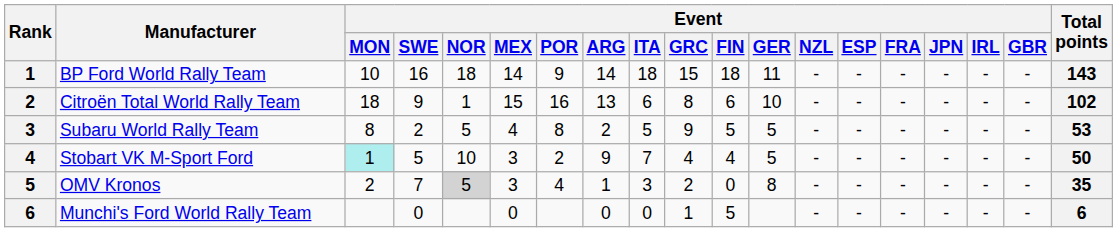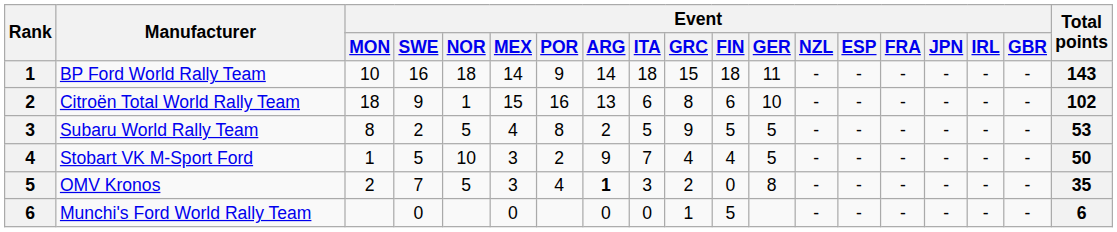(370, 158) paleturquoise background -> (370, 158) no background
(466, 185) lightgrey background -> (466, 185) no background
(606, 185) normal -> (606, 185) bold
